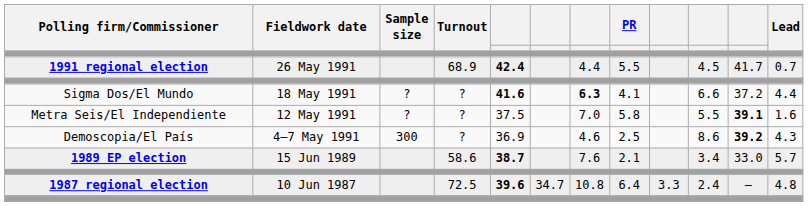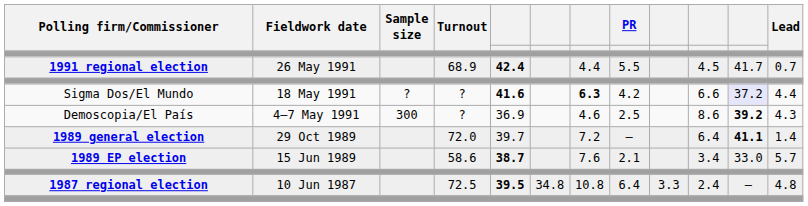(629, 95) 4.1 -> (629, 95) 4.2
(748, 95) no background -> (748, 95) lavender background
- row: (129, 116)
+ row: (129, 137)
(510, 186) 39.6 -> (510, 186) 39.5
(550, 186) 34.7 -> (550, 186) 34.8
